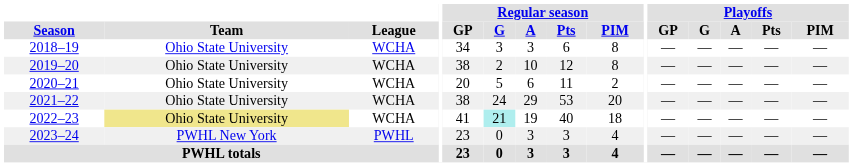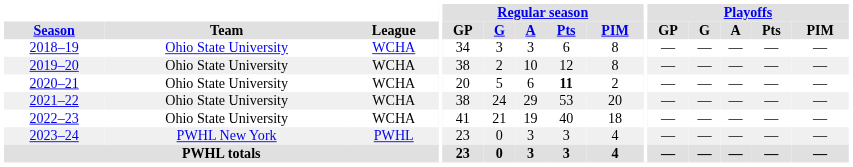(566, 83) normal -> (566, 83) bold
(227, 118) khaki background -> (227, 118) no background
(499, 118) paleturquoise background -> (499, 118) no background
